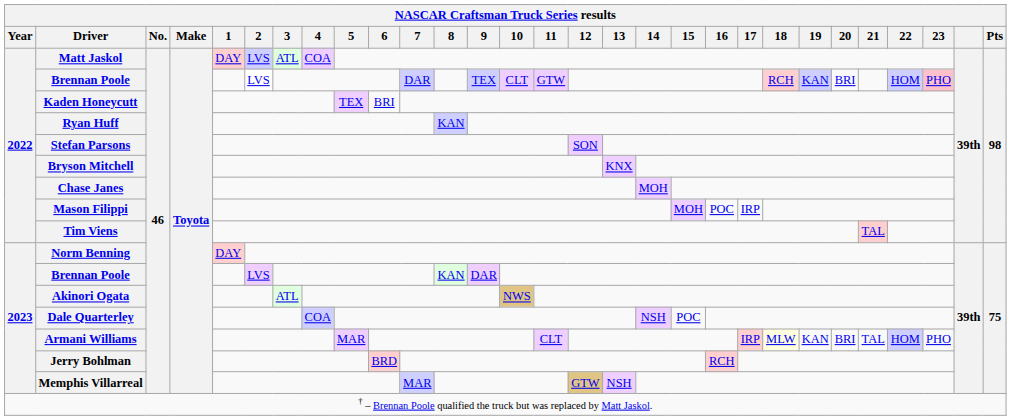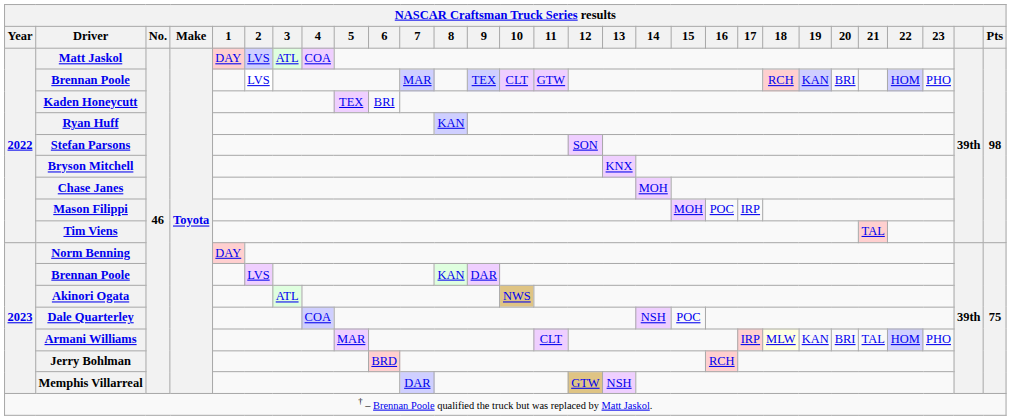(417, 80) DAR -> (417, 80) MAR
(938, 80) pink background -> (938, 80) no background
(417, 382) MAR -> (417, 382) DAR
